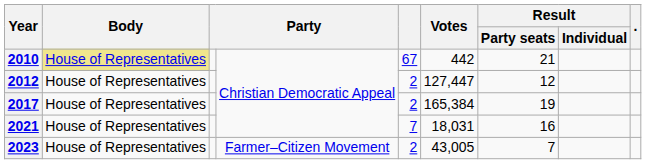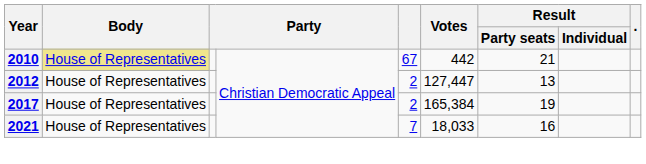(548, 82) 12 -> (548, 82) 13
(453, 126) 18,031 -> (453, 126) 18,033
- row: (23, 148)
